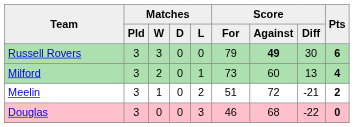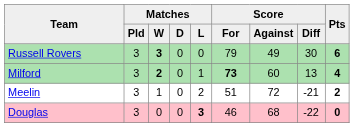(159, 53) normal -> (159, 53) bold
(273, 53) bold -> (273, 53) normal
(159, 73) normal -> (159, 73) bold
(231, 73) normal -> (231, 73) bold
(201, 112) normal -> (201, 112) bold
